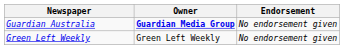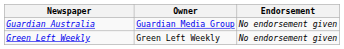(185, 24) bold -> (185, 24) normal
